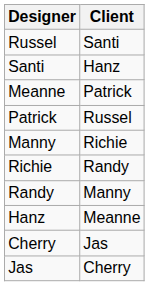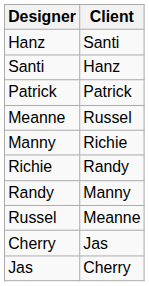(32, 42) Russel -> (27, 42) Hanz
(37, 92) Meanne -> (32, 92) Patrick
(32, 117) Patrick -> (37, 117) Meanne
(27, 218) Hanz -> (32, 218) Russel
